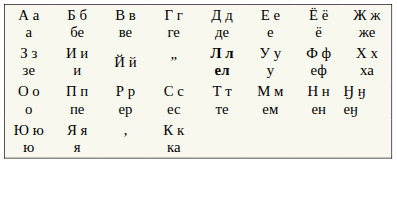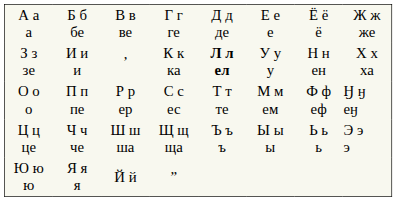(125, 62) Й й -> (125, 62) ʼ
(174, 62) ˮ -> (174, 62) К к ка
(319, 62) Ф ф еф -> (319, 62) Н н ен
(319, 100) Н н ен -> (319, 100) Ф ф еф
+ row: (29, 138)
(125, 138) ʼ -> (125, 177) Й й
(174, 138) К к ка -> (174, 177) ˮ
